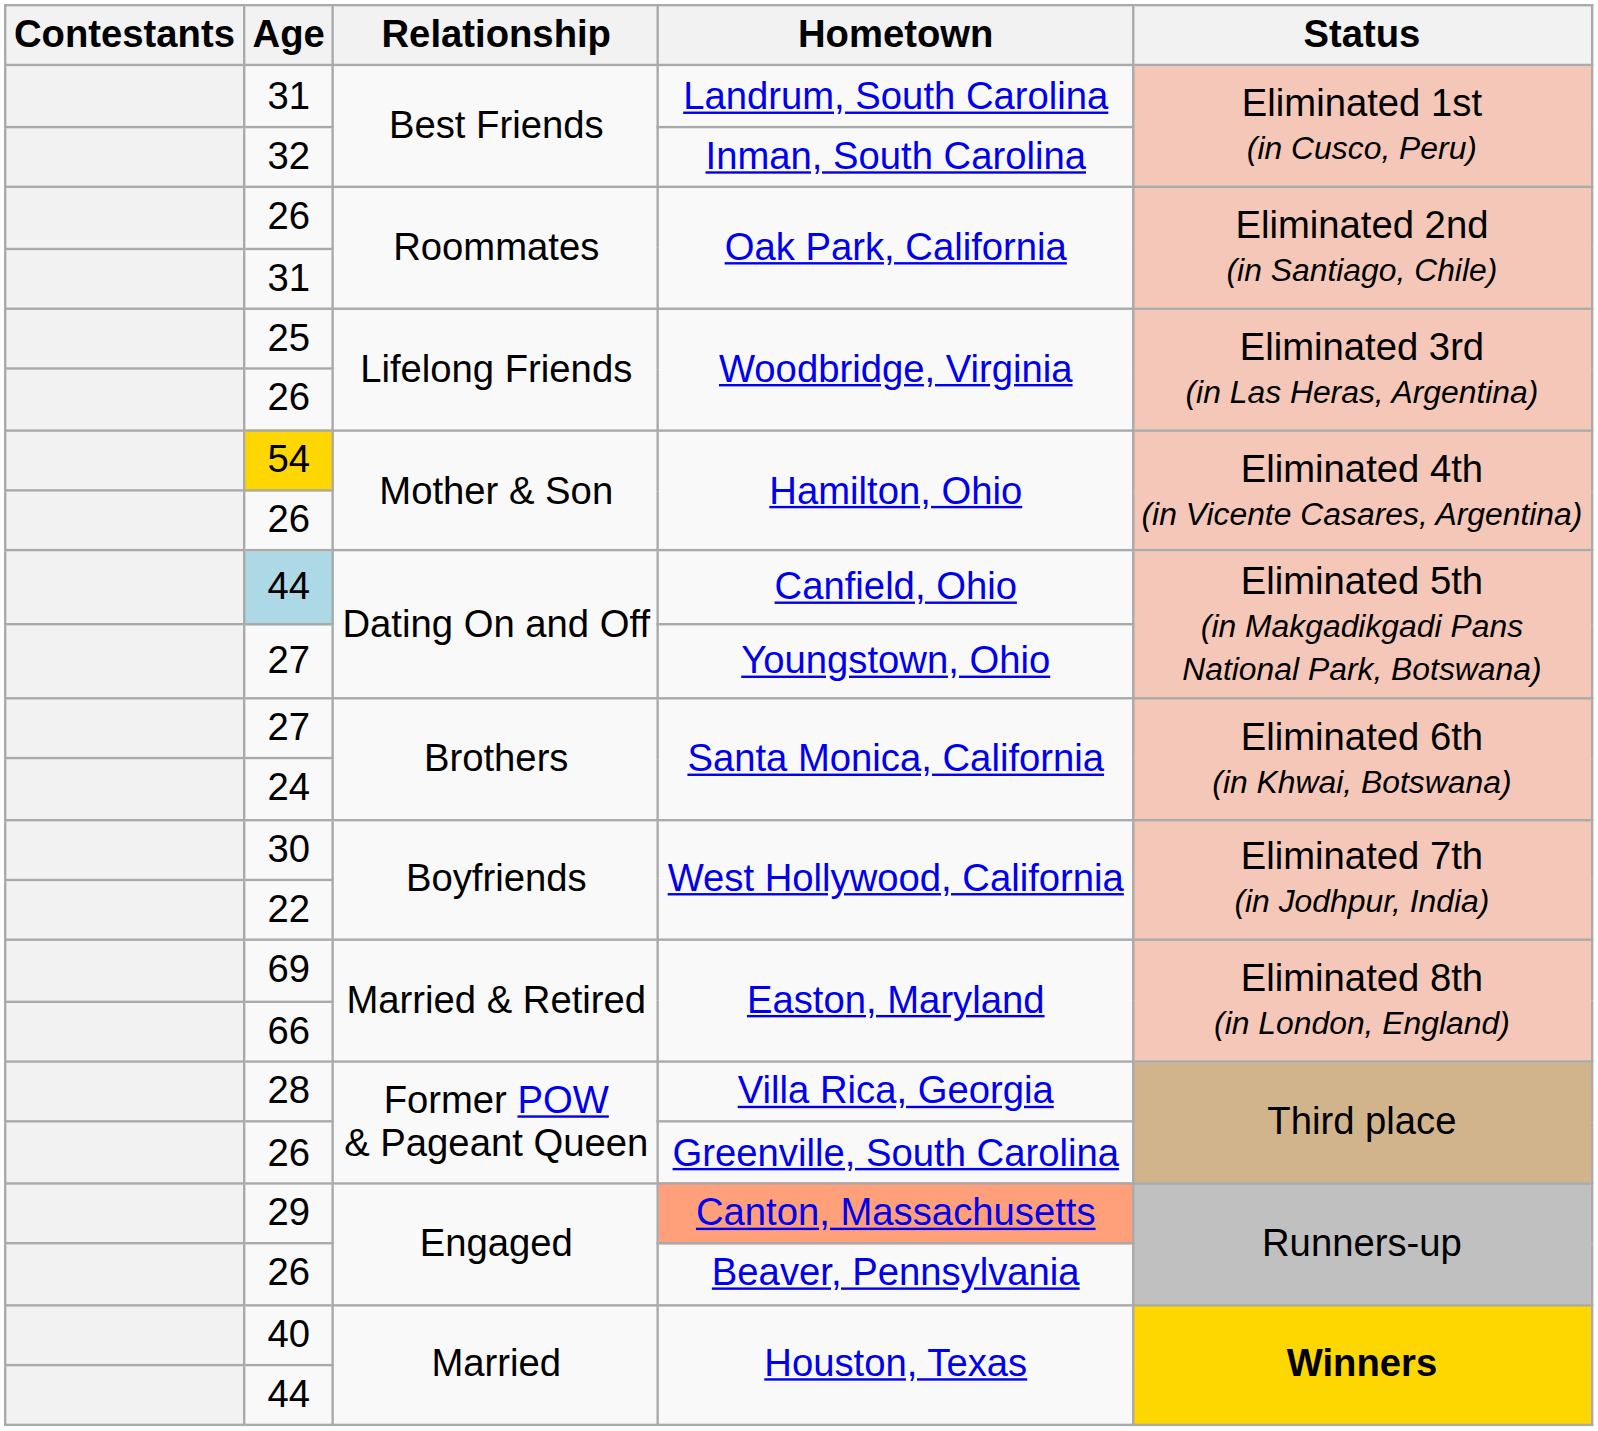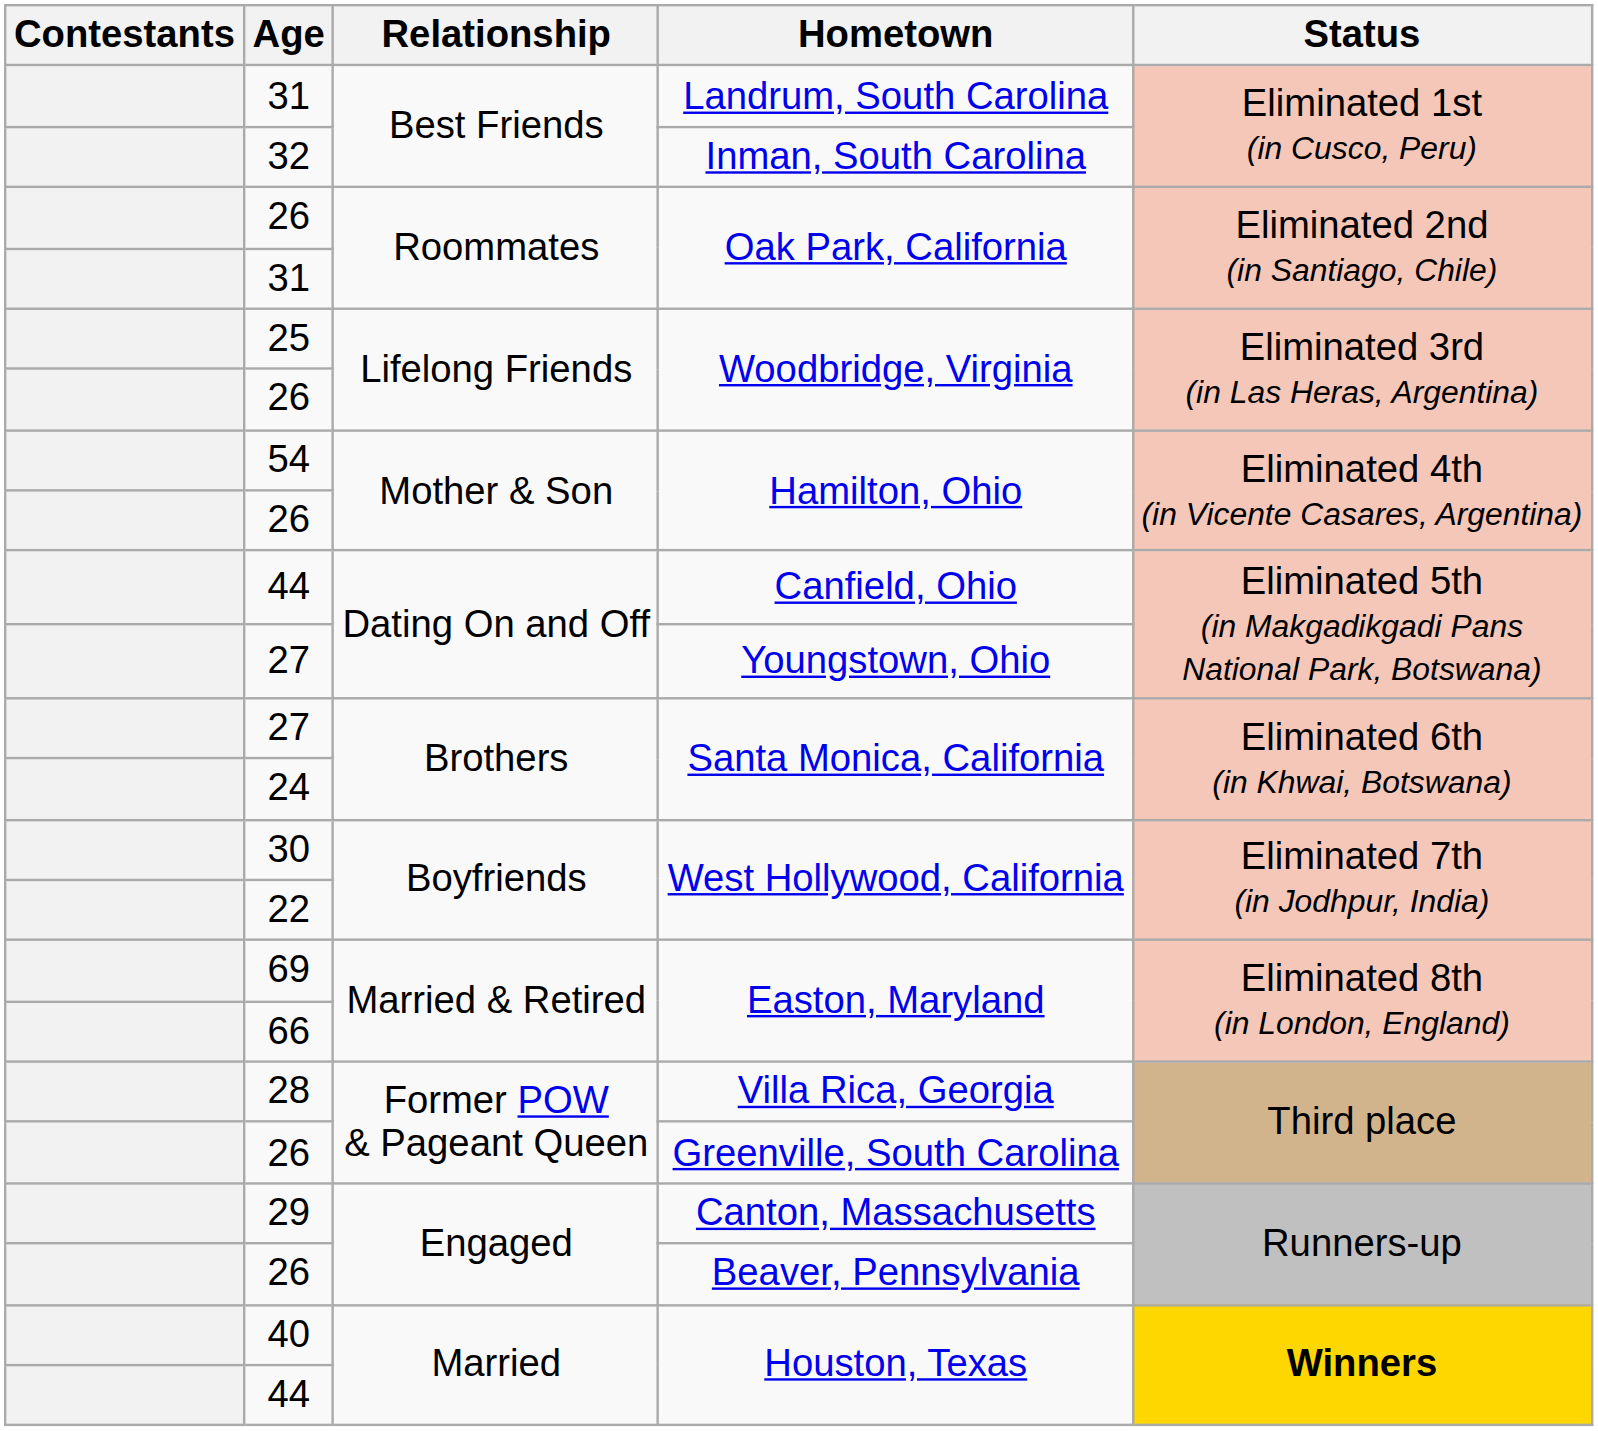(289, 459) gold background -> (289, 459) no background
(289, 586) lightblue background -> (289, 586) no background
(896, 1212) lightsalmon background -> (896, 1212) no background
